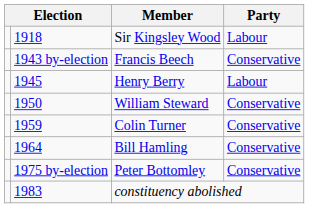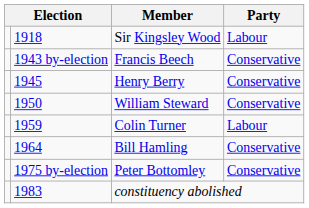(247, 81) Labour -> (264, 81) Conservative
(264, 125) Conservative -> (247, 125) Labour
